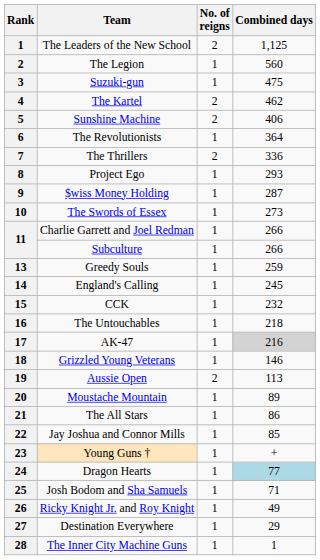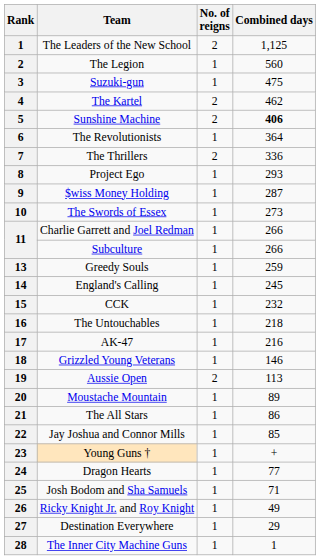(274, 119) normal -> (274, 119) bold
(274, 341) lightgrey background -> (274, 341) no background
(274, 471) lightblue background -> (274, 471) no background
